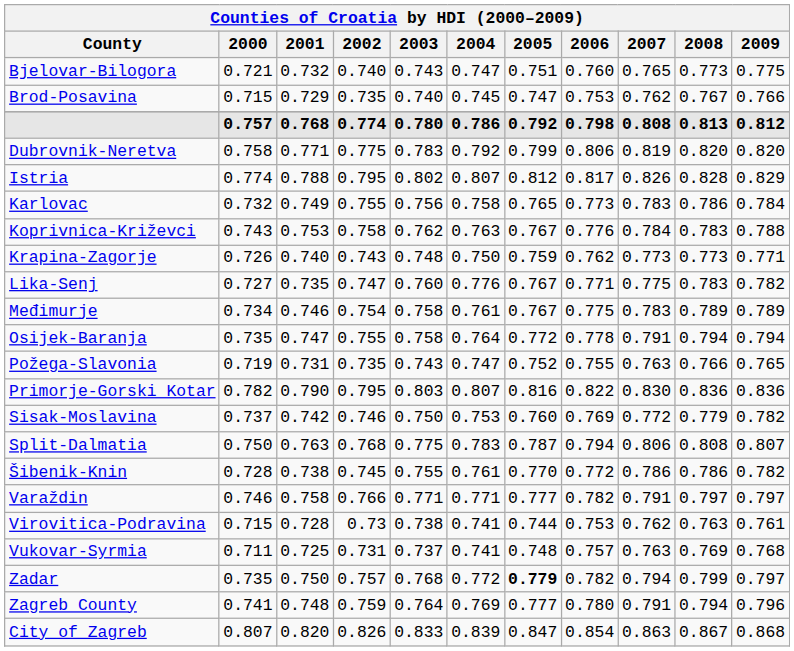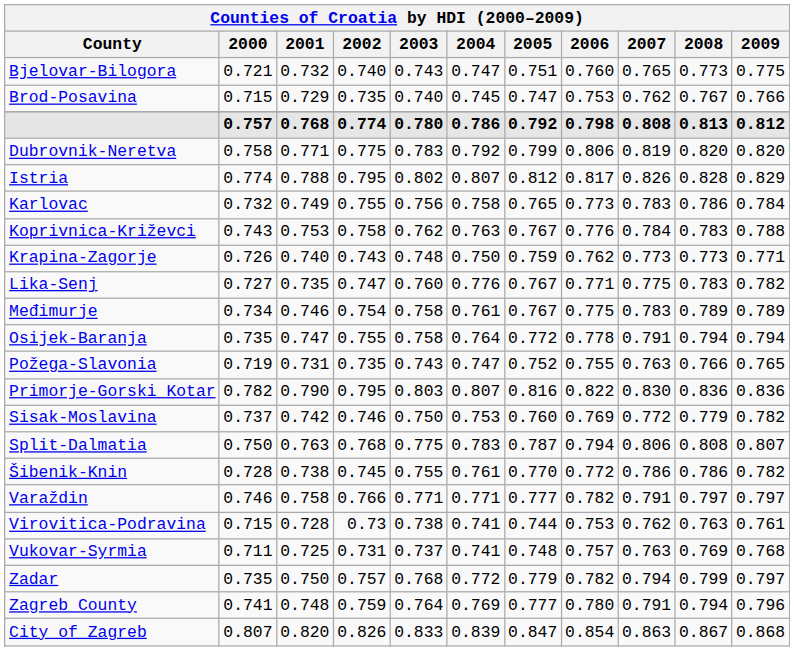(533, 579) bold -> (533, 579) normal
